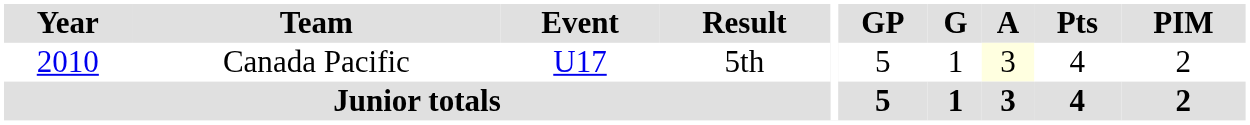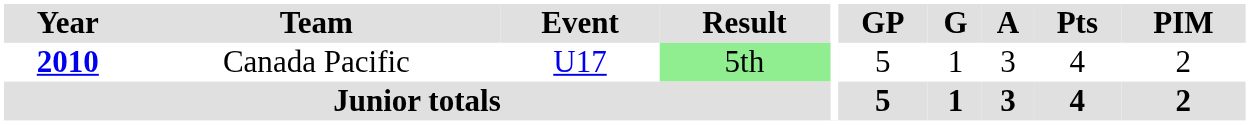(68, 61) normal -> (68, 61) bold
(744, 61) no background -> (744, 61) lightgreen background
(1008, 61) lightyellow background -> (1008, 61) no background
